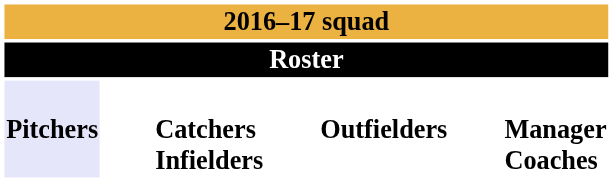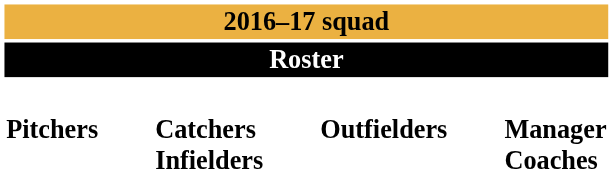(52, 128) lavender background -> (52, 128) no background
